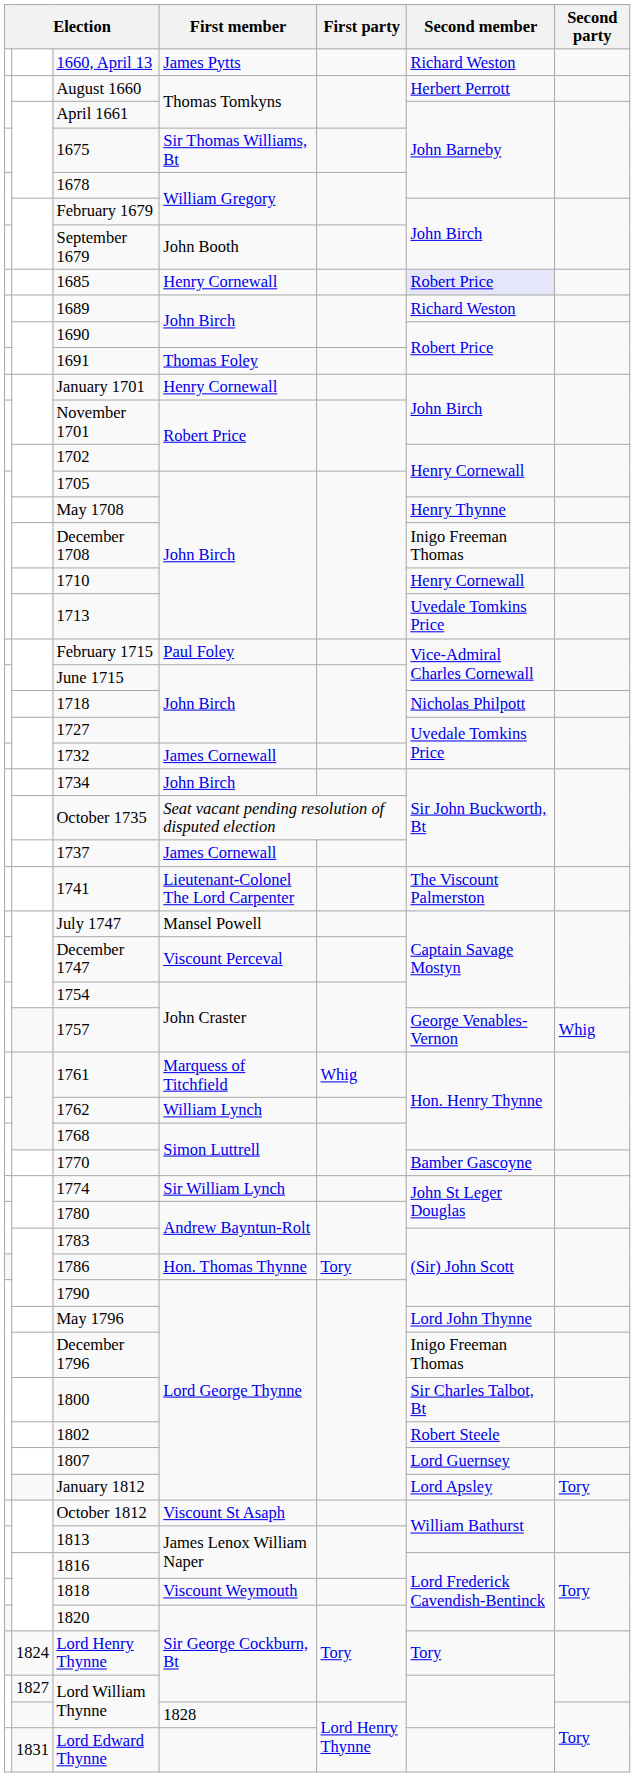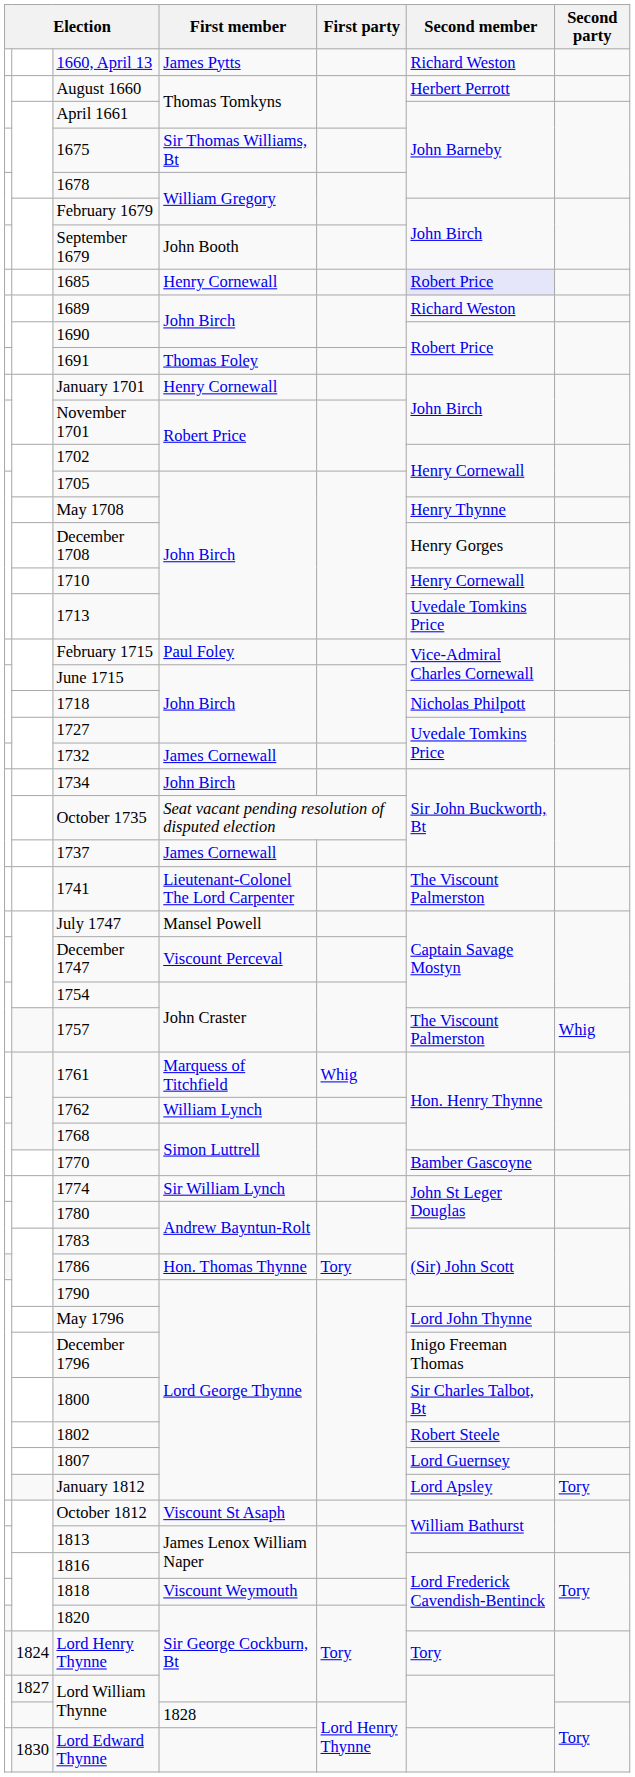(459, 545) Inigo Freeman Thomas -> (457, 545) Henry Gorges
(469, 1030) George Venables-Vernon -> (454, 1030) The Viscount Palmerston
(32, 1750) 1831 -> (32, 1750) 1830
